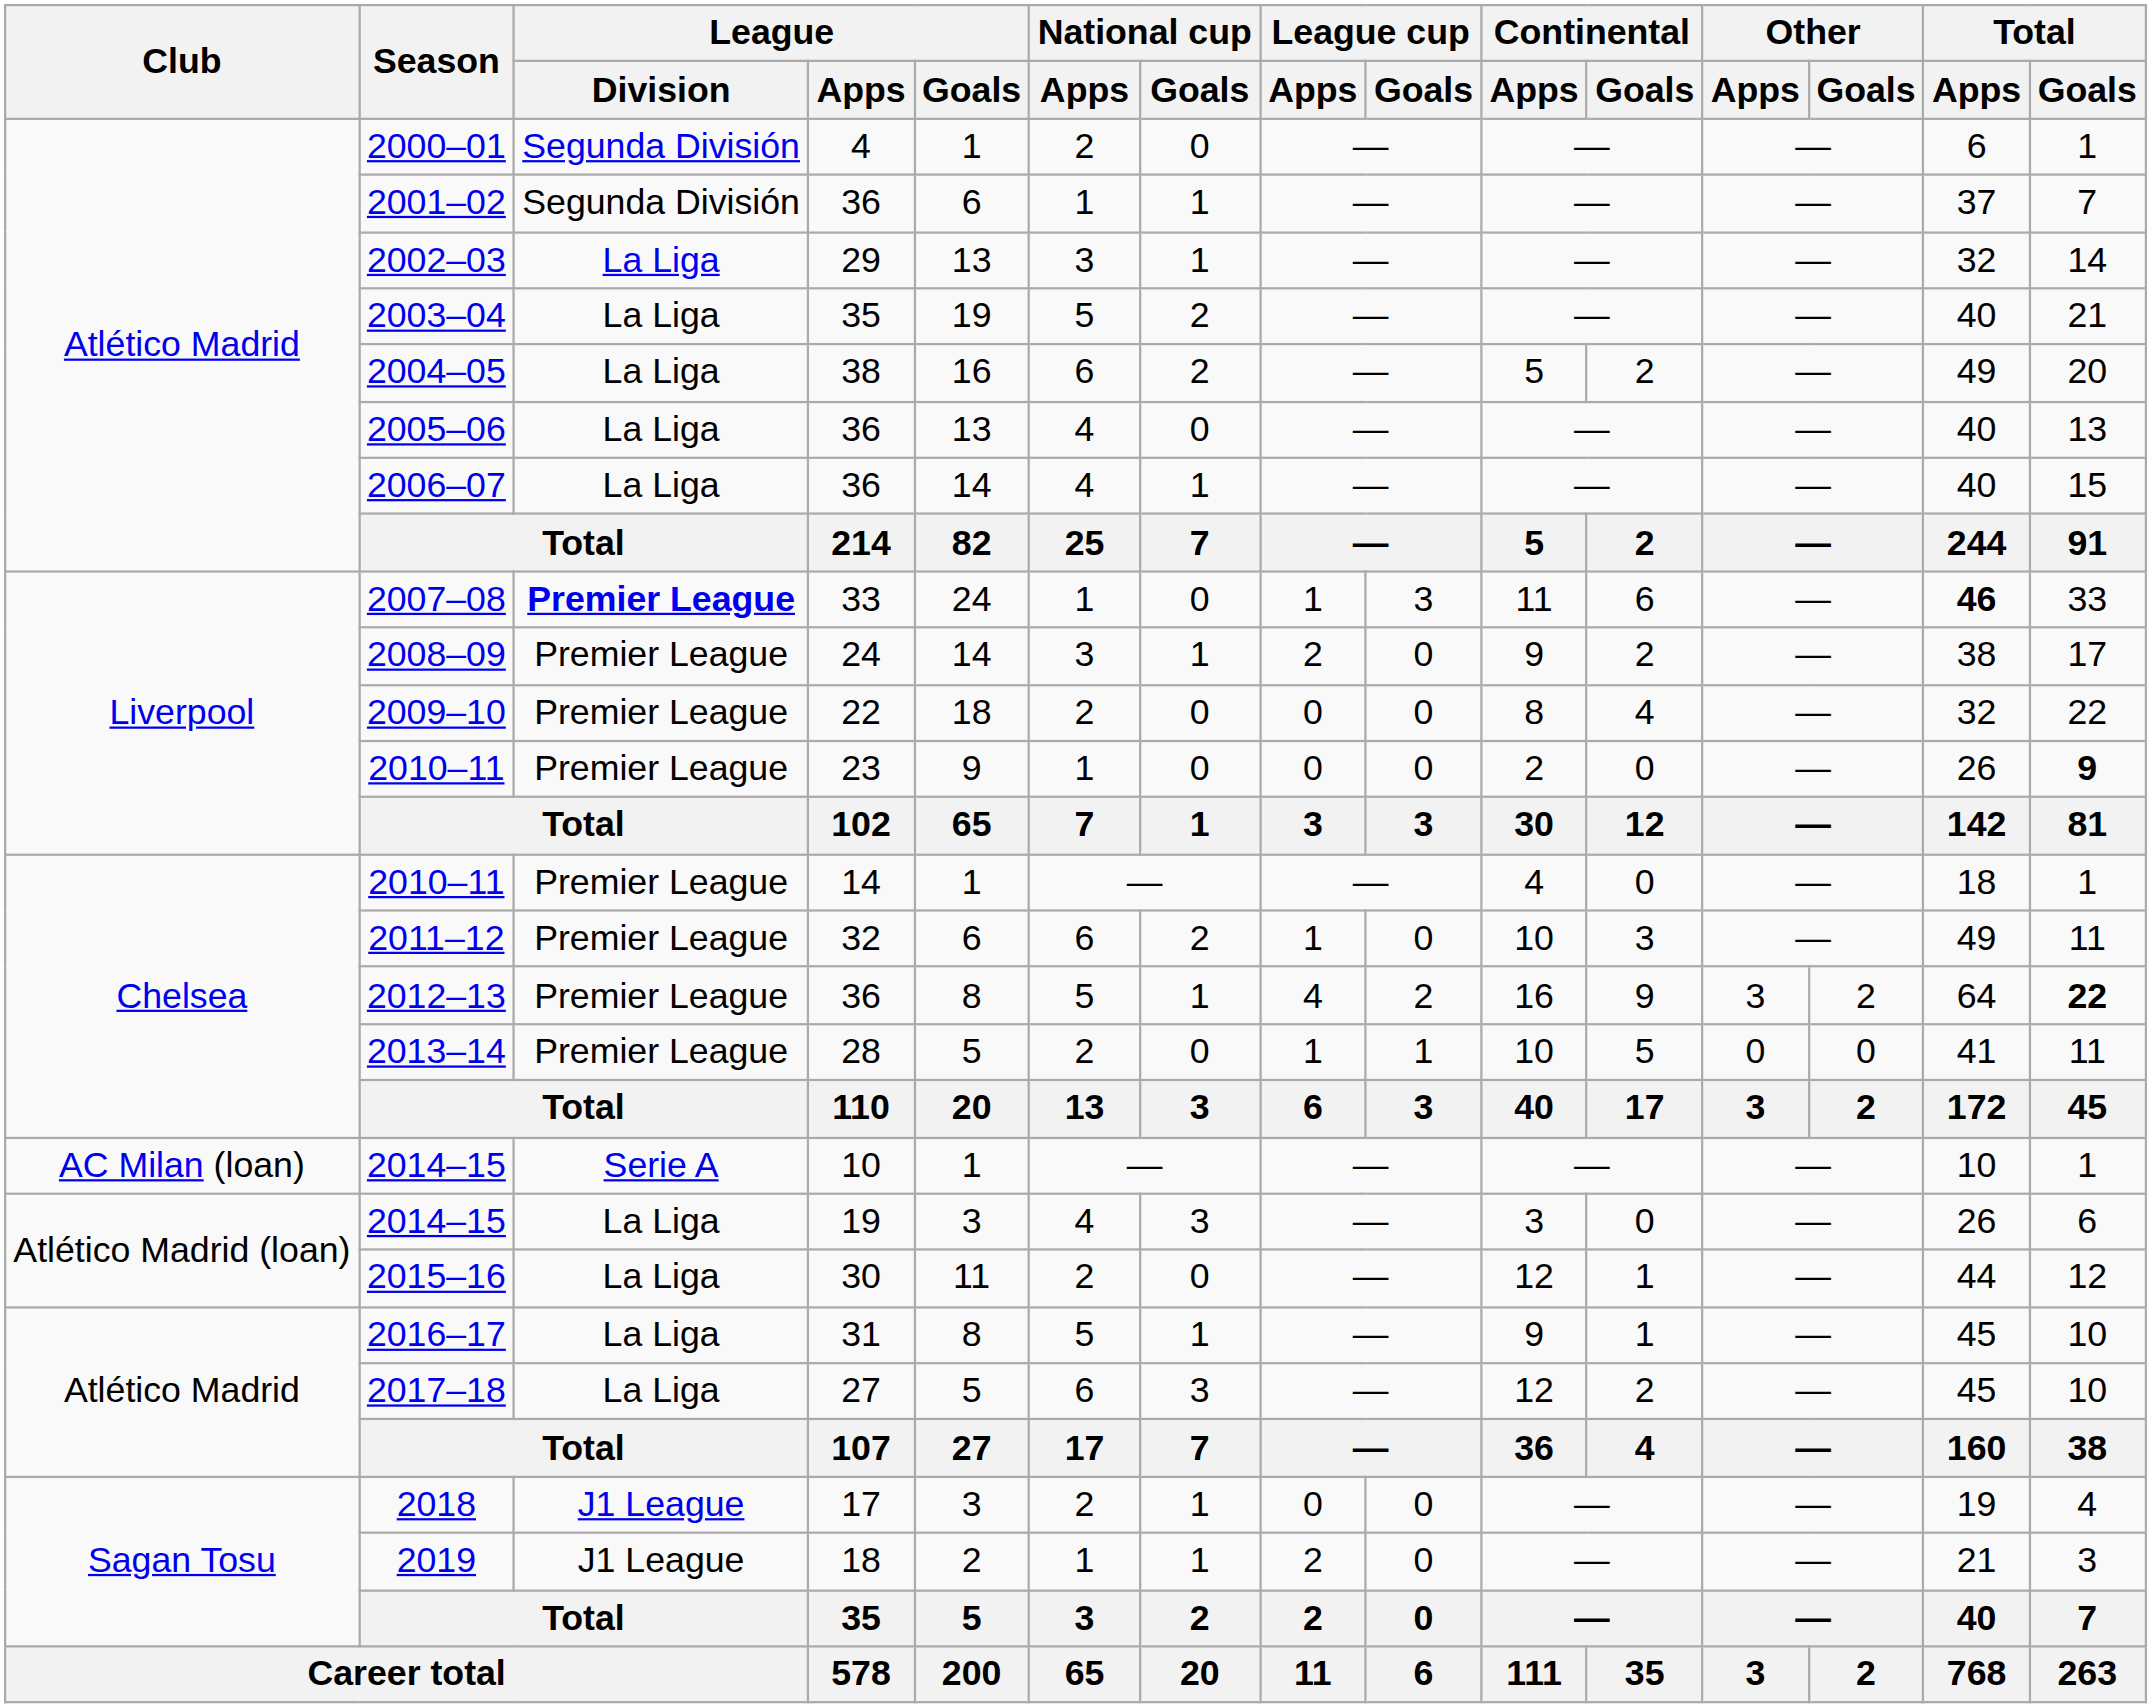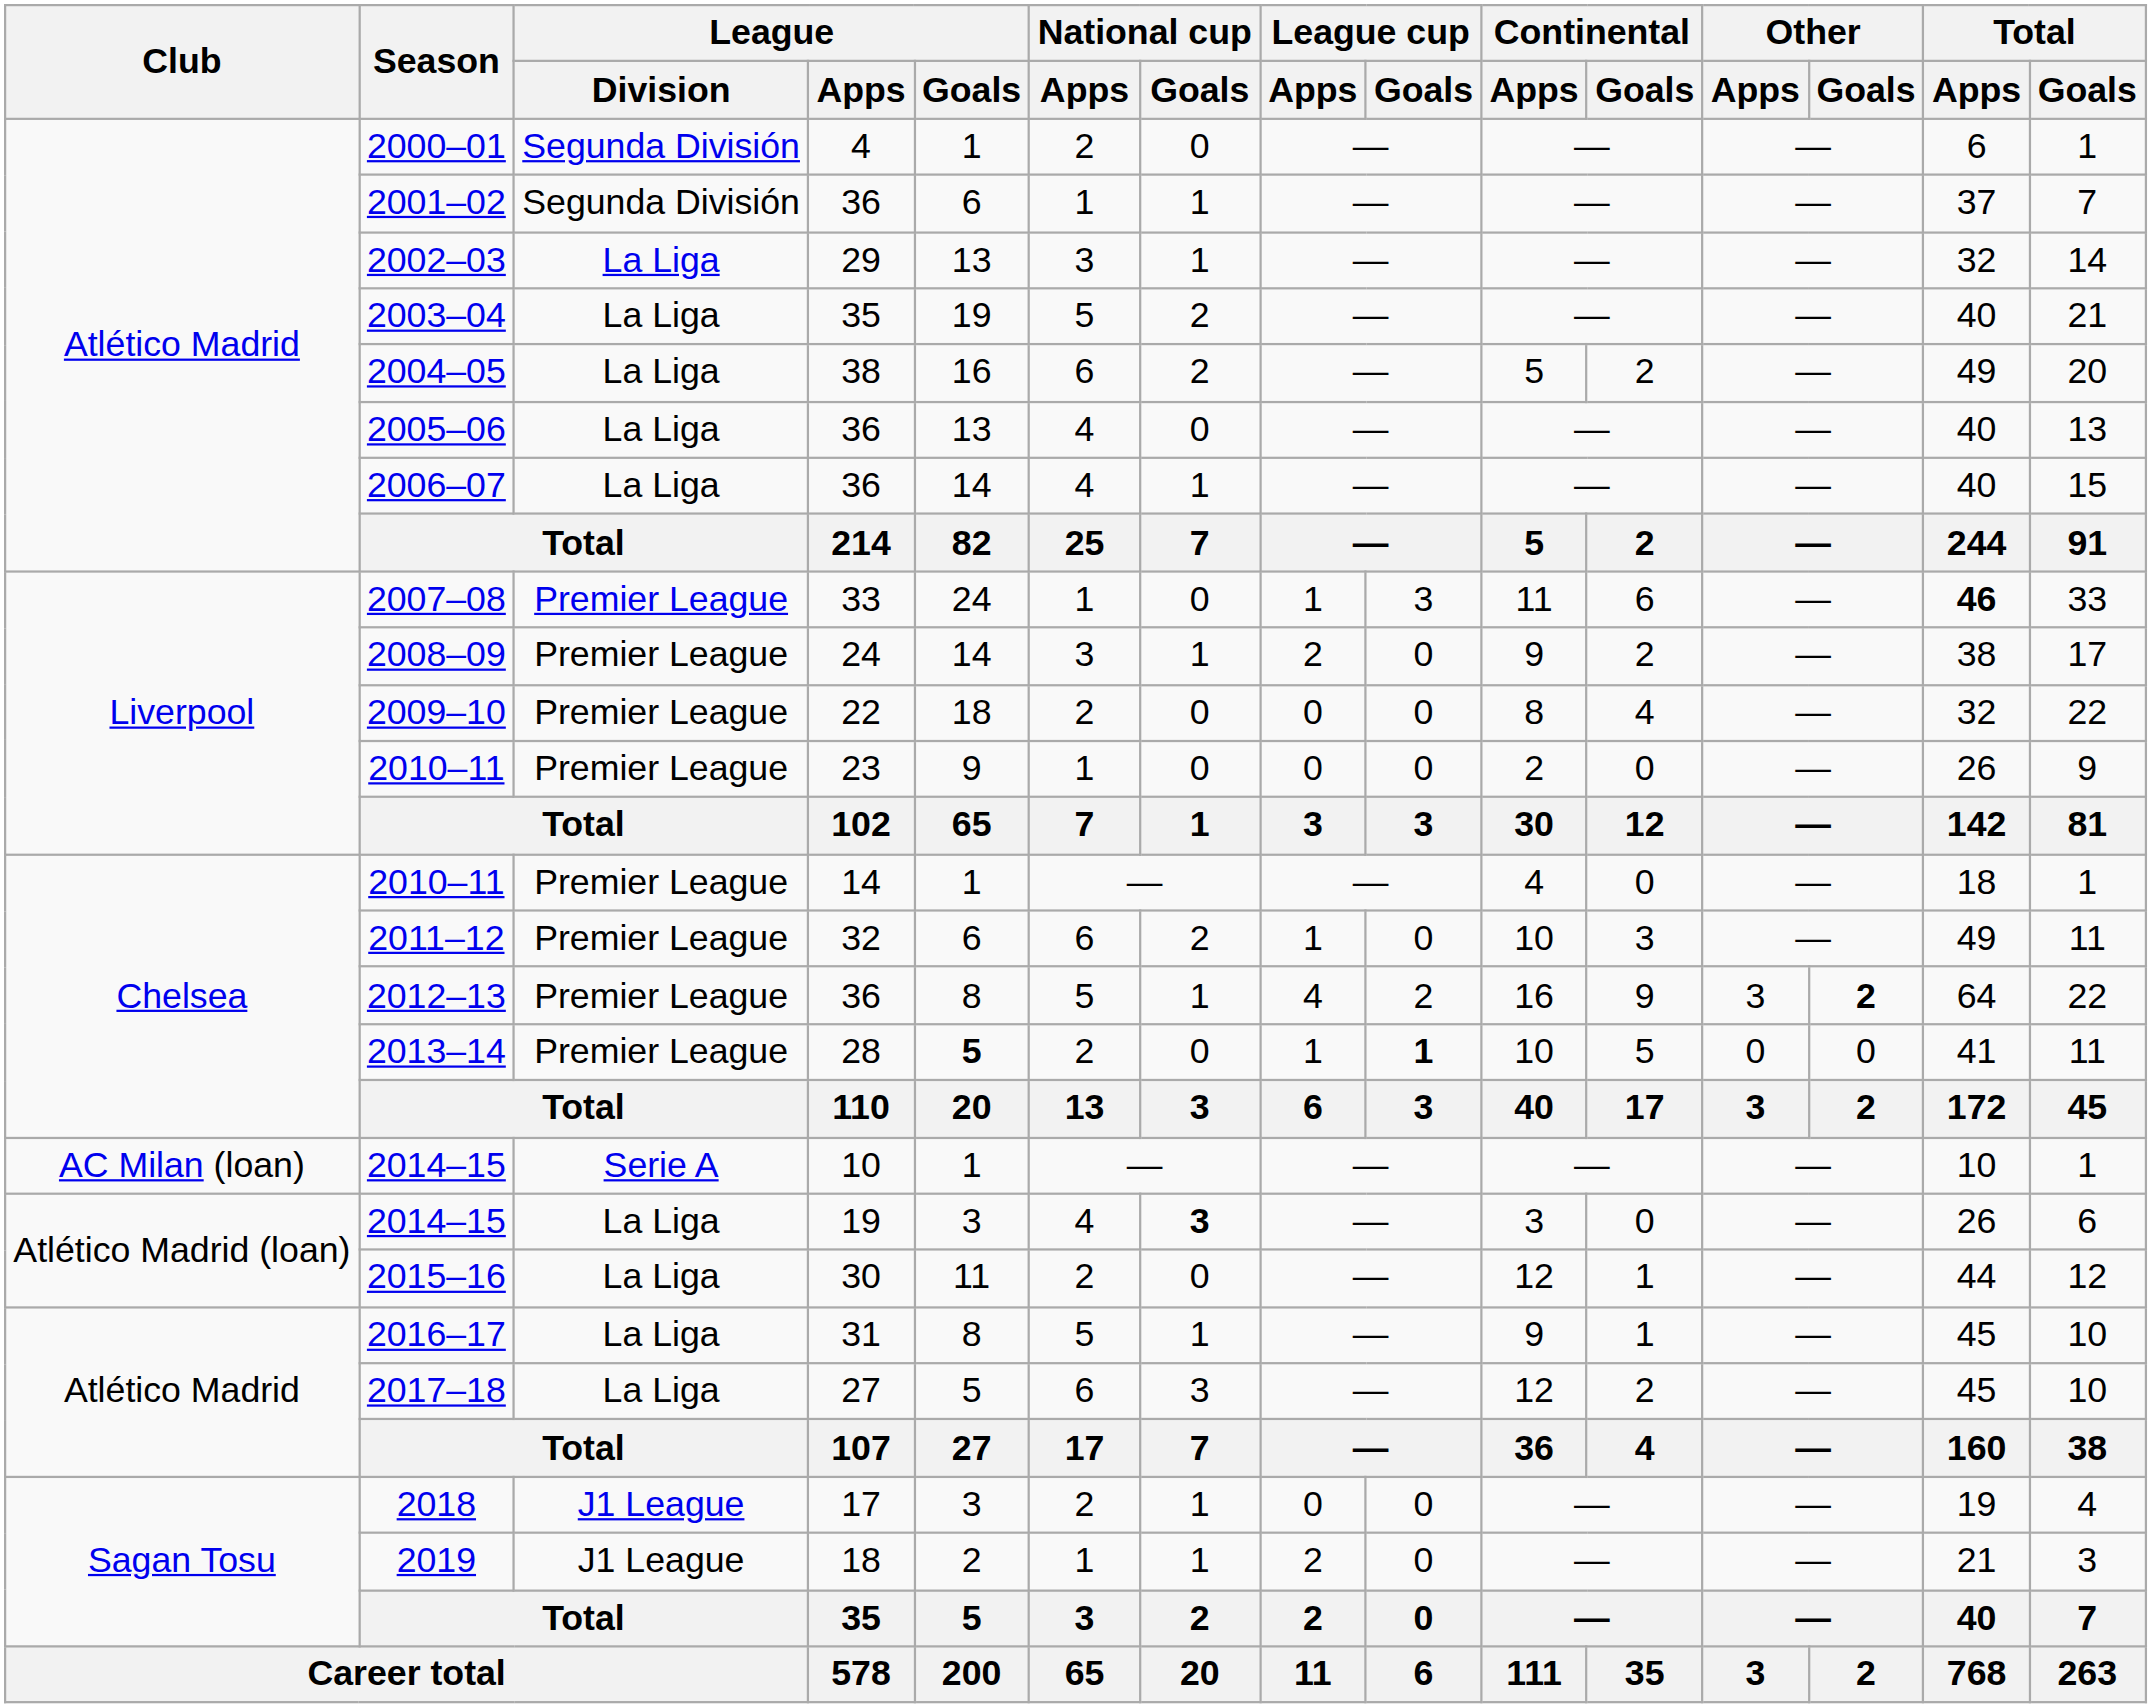(661, 598) bold -> (661, 598) normal
(2087, 768) bold -> (2087, 768) normal
(1866, 994) normal -> (1866, 994) bold
(2087, 994) bold -> (2087, 994) normal
(972, 1051) normal -> (972, 1051) bold
(1423, 1051) normal -> (1423, 1051) bold
(1200, 1221) normal -> (1200, 1221) bold
